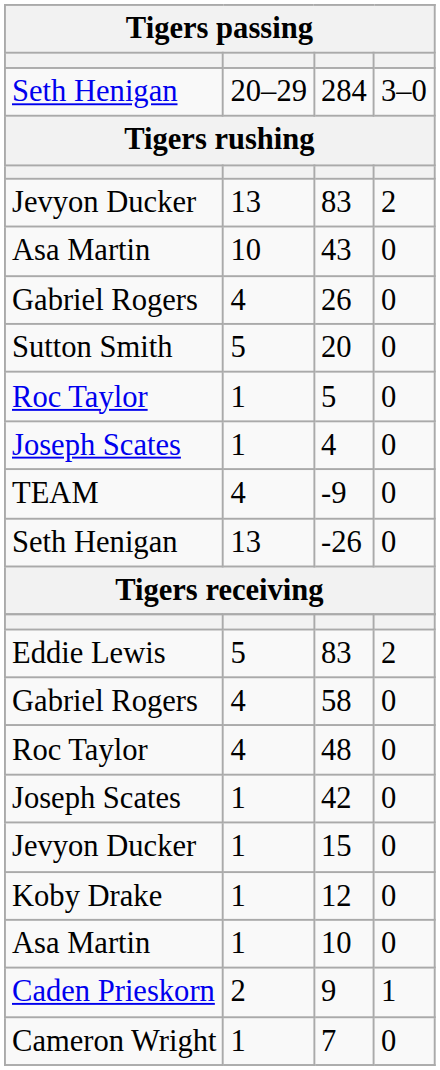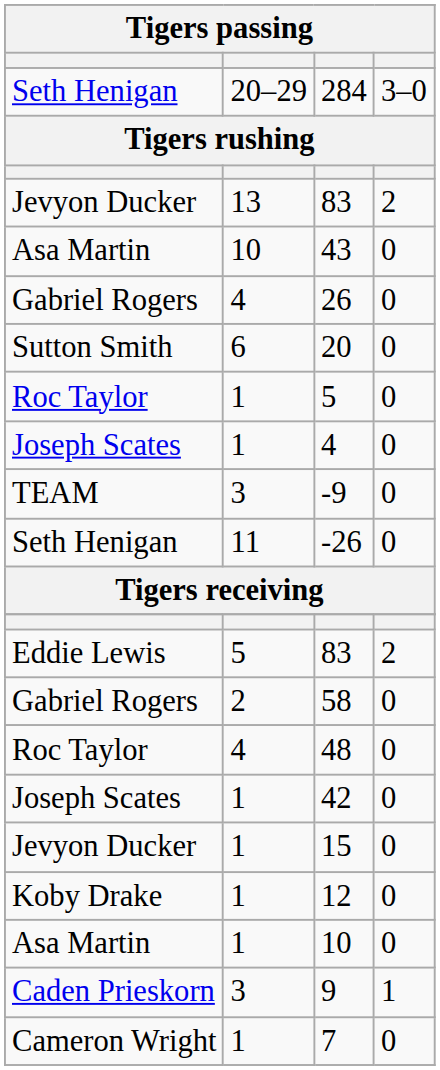(238, 347) 5 -> (238, 347) 6
(238, 493) 4 -> (238, 493) 3
(246, 541) 13 -> (245, 541) 11
(238, 701) 4 -> (238, 701) 2
(238, 991) 2 -> (238, 991) 3
